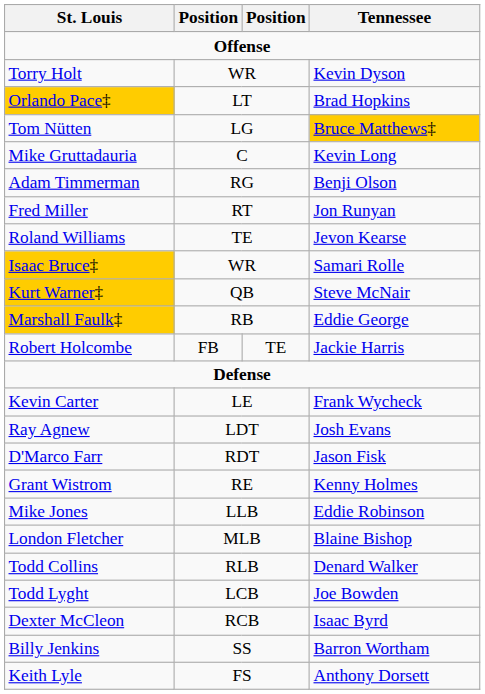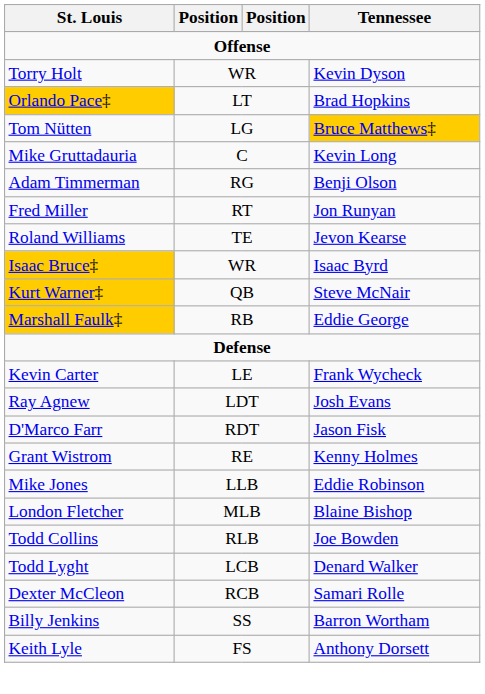(359, 264) Samari Rolle -> (351, 264) Isaac Byrd
- row: (70, 347)
(366, 566) Denard Walker -> (356, 538) Joe Bowden
(356, 593) Joe Bowden -> (366, 566) Denard Walker
(351, 621) Isaac Byrd -> (359, 593) Samari Rolle
